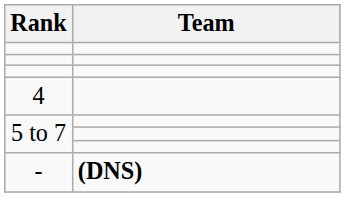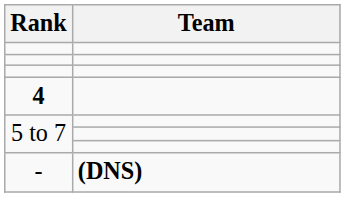(39, 95) normal -> (39, 95) bold
